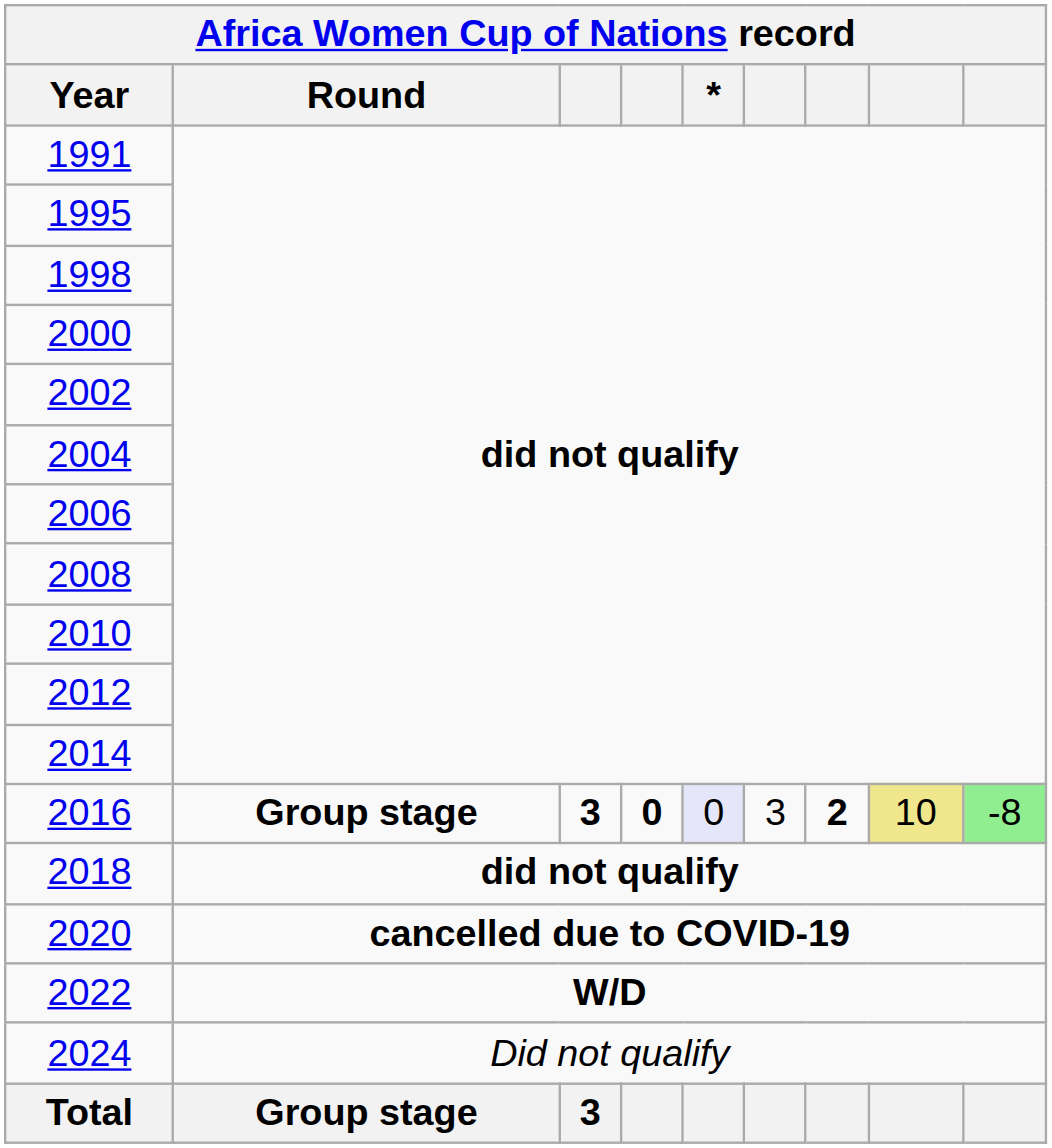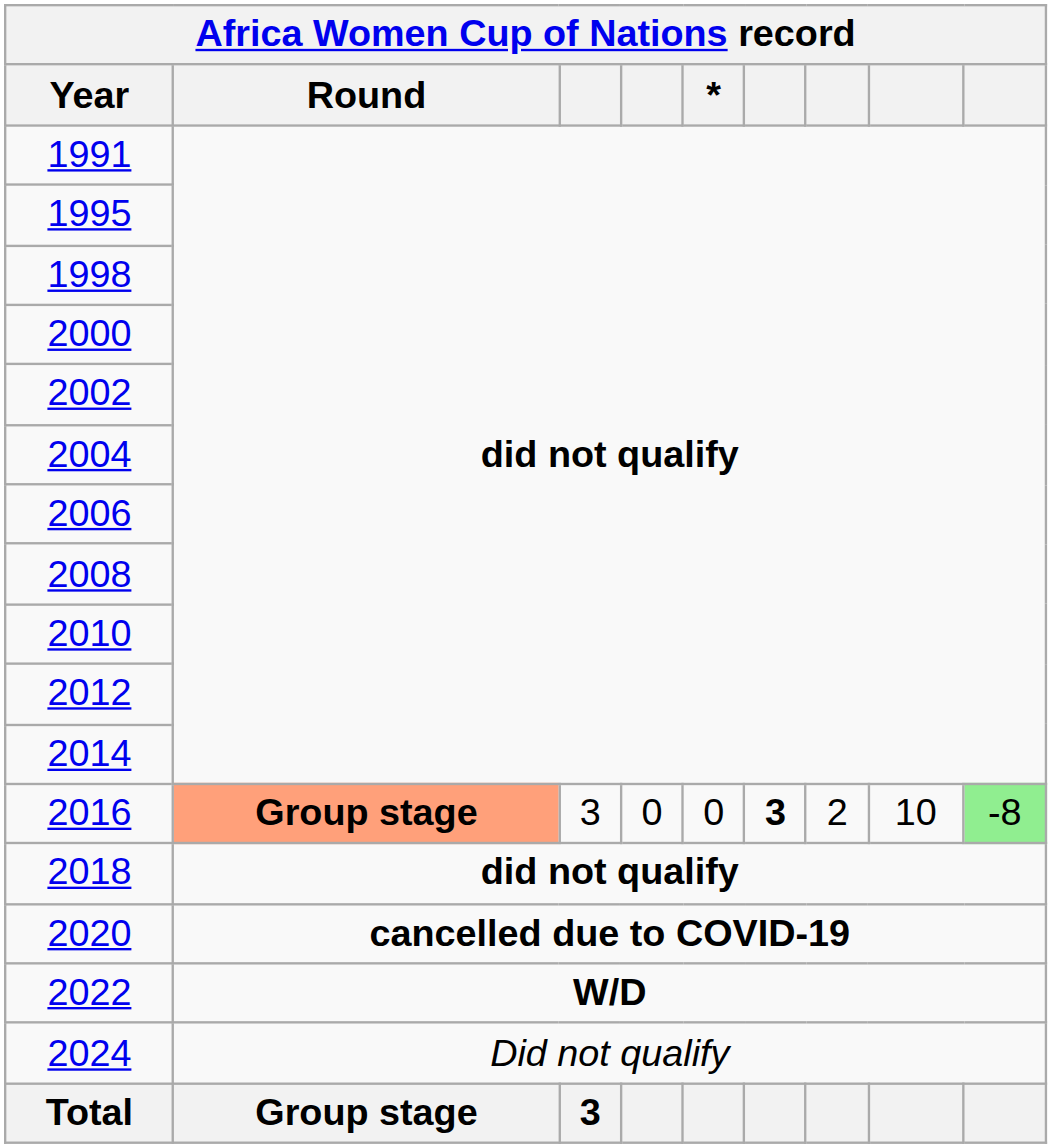(366, 812) no background -> (366, 812) lightsalmon background
(590, 812) bold -> (590, 812) normal
(652, 812) bold -> (652, 812) normal
(714, 812) lavender background -> (714, 812) no background
(775, 812) normal -> (775, 812) bold
(837, 812) bold -> (837, 812) normal
(916, 812) khaki background -> (916, 812) no background
